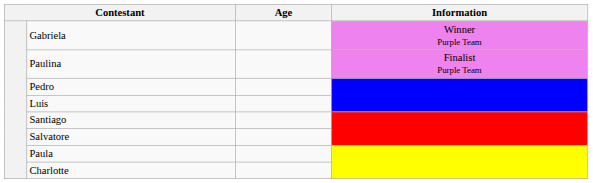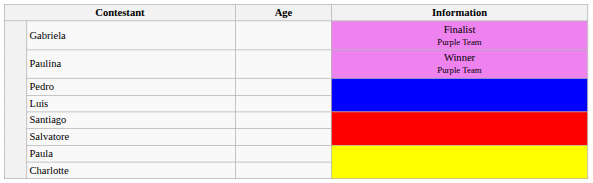(460, 35) Winner Purple Team -> (460, 35) Finalist Purple Team
(460, 64) Finalist Purple Team -> (460, 64) Winner Purple Team
